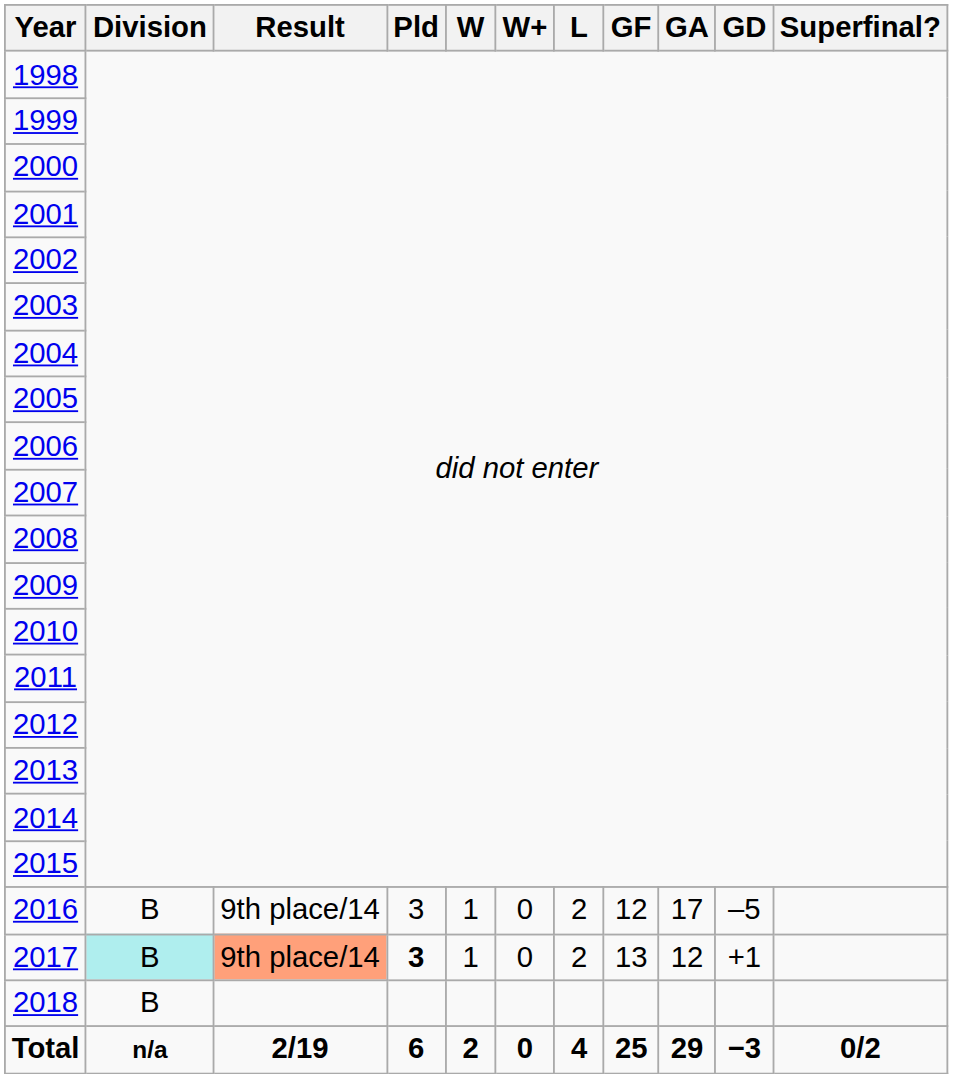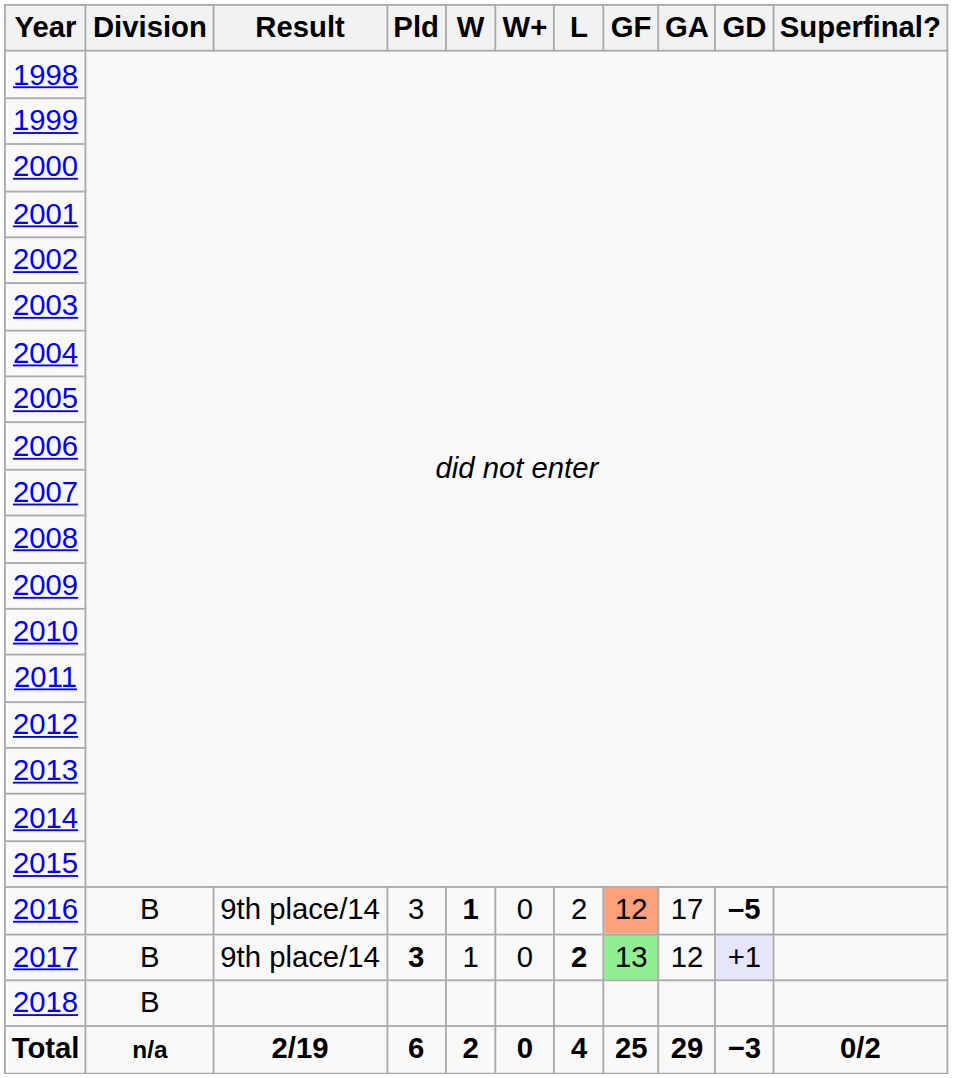(471, 910) normal -> (471, 910) bold
(631, 910) no background -> (631, 910) lightsalmon background
(744, 910) normal -> (744, 910) bold
(150, 956) paleturquoise background -> (150, 956) no background
(300, 956) lightsalmon background -> (300, 956) no background
(579, 956) normal -> (579, 956) bold
(631, 956) no background -> (631, 956) lightgreen background
(744, 956) no background -> (744, 956) lavender background
